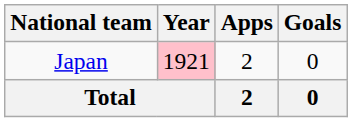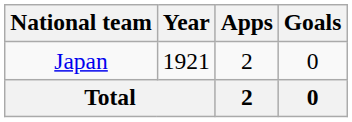(186, 60) pink background -> (186, 60) no background
